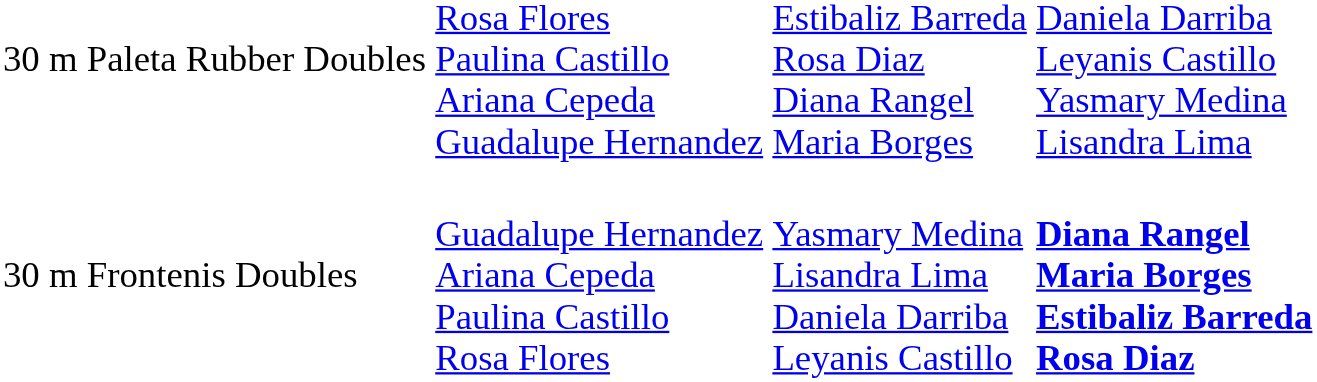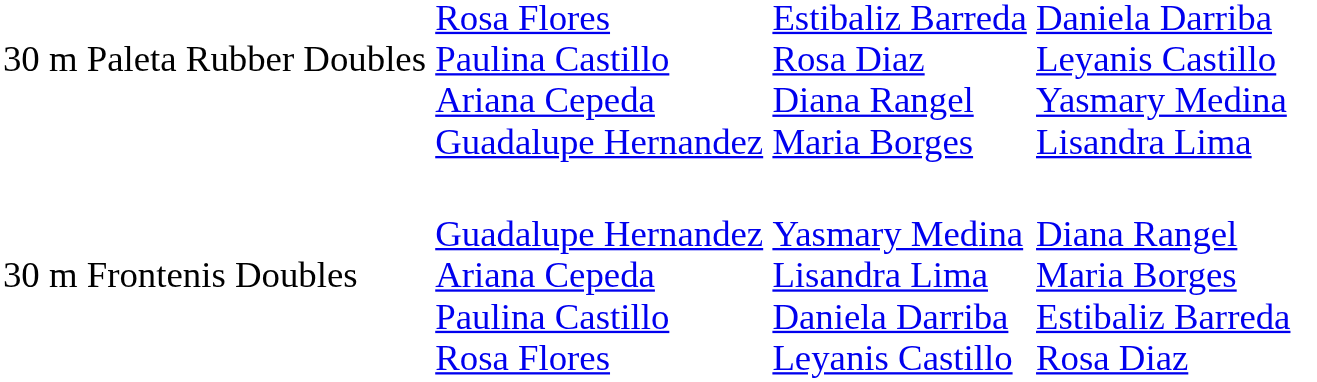(1174, 295) bold -> (1163, 295) normal
